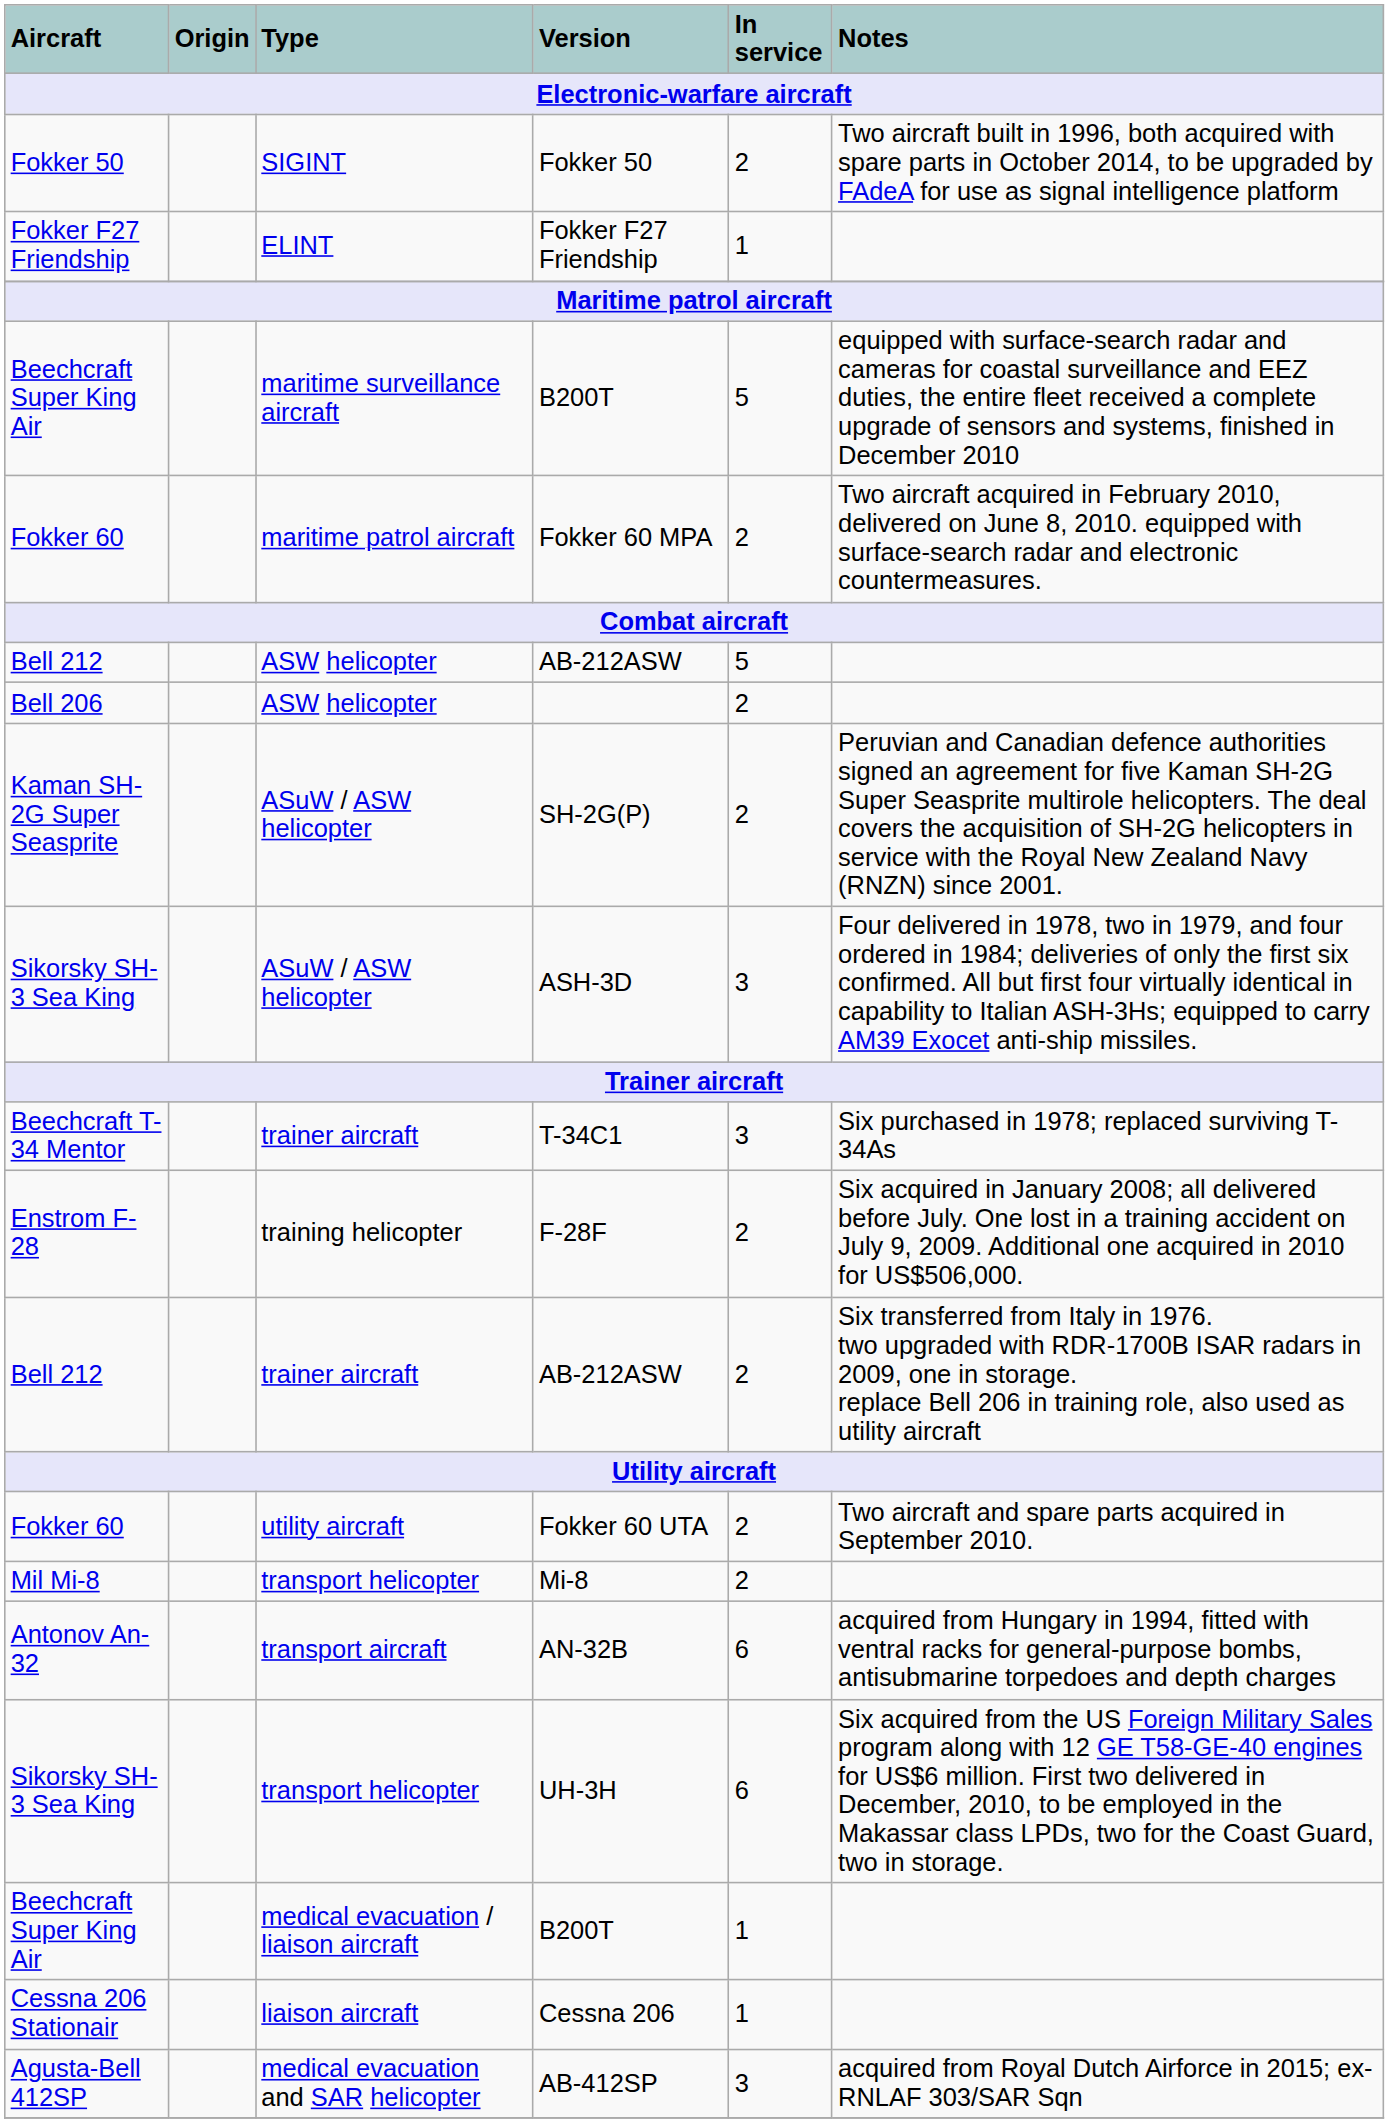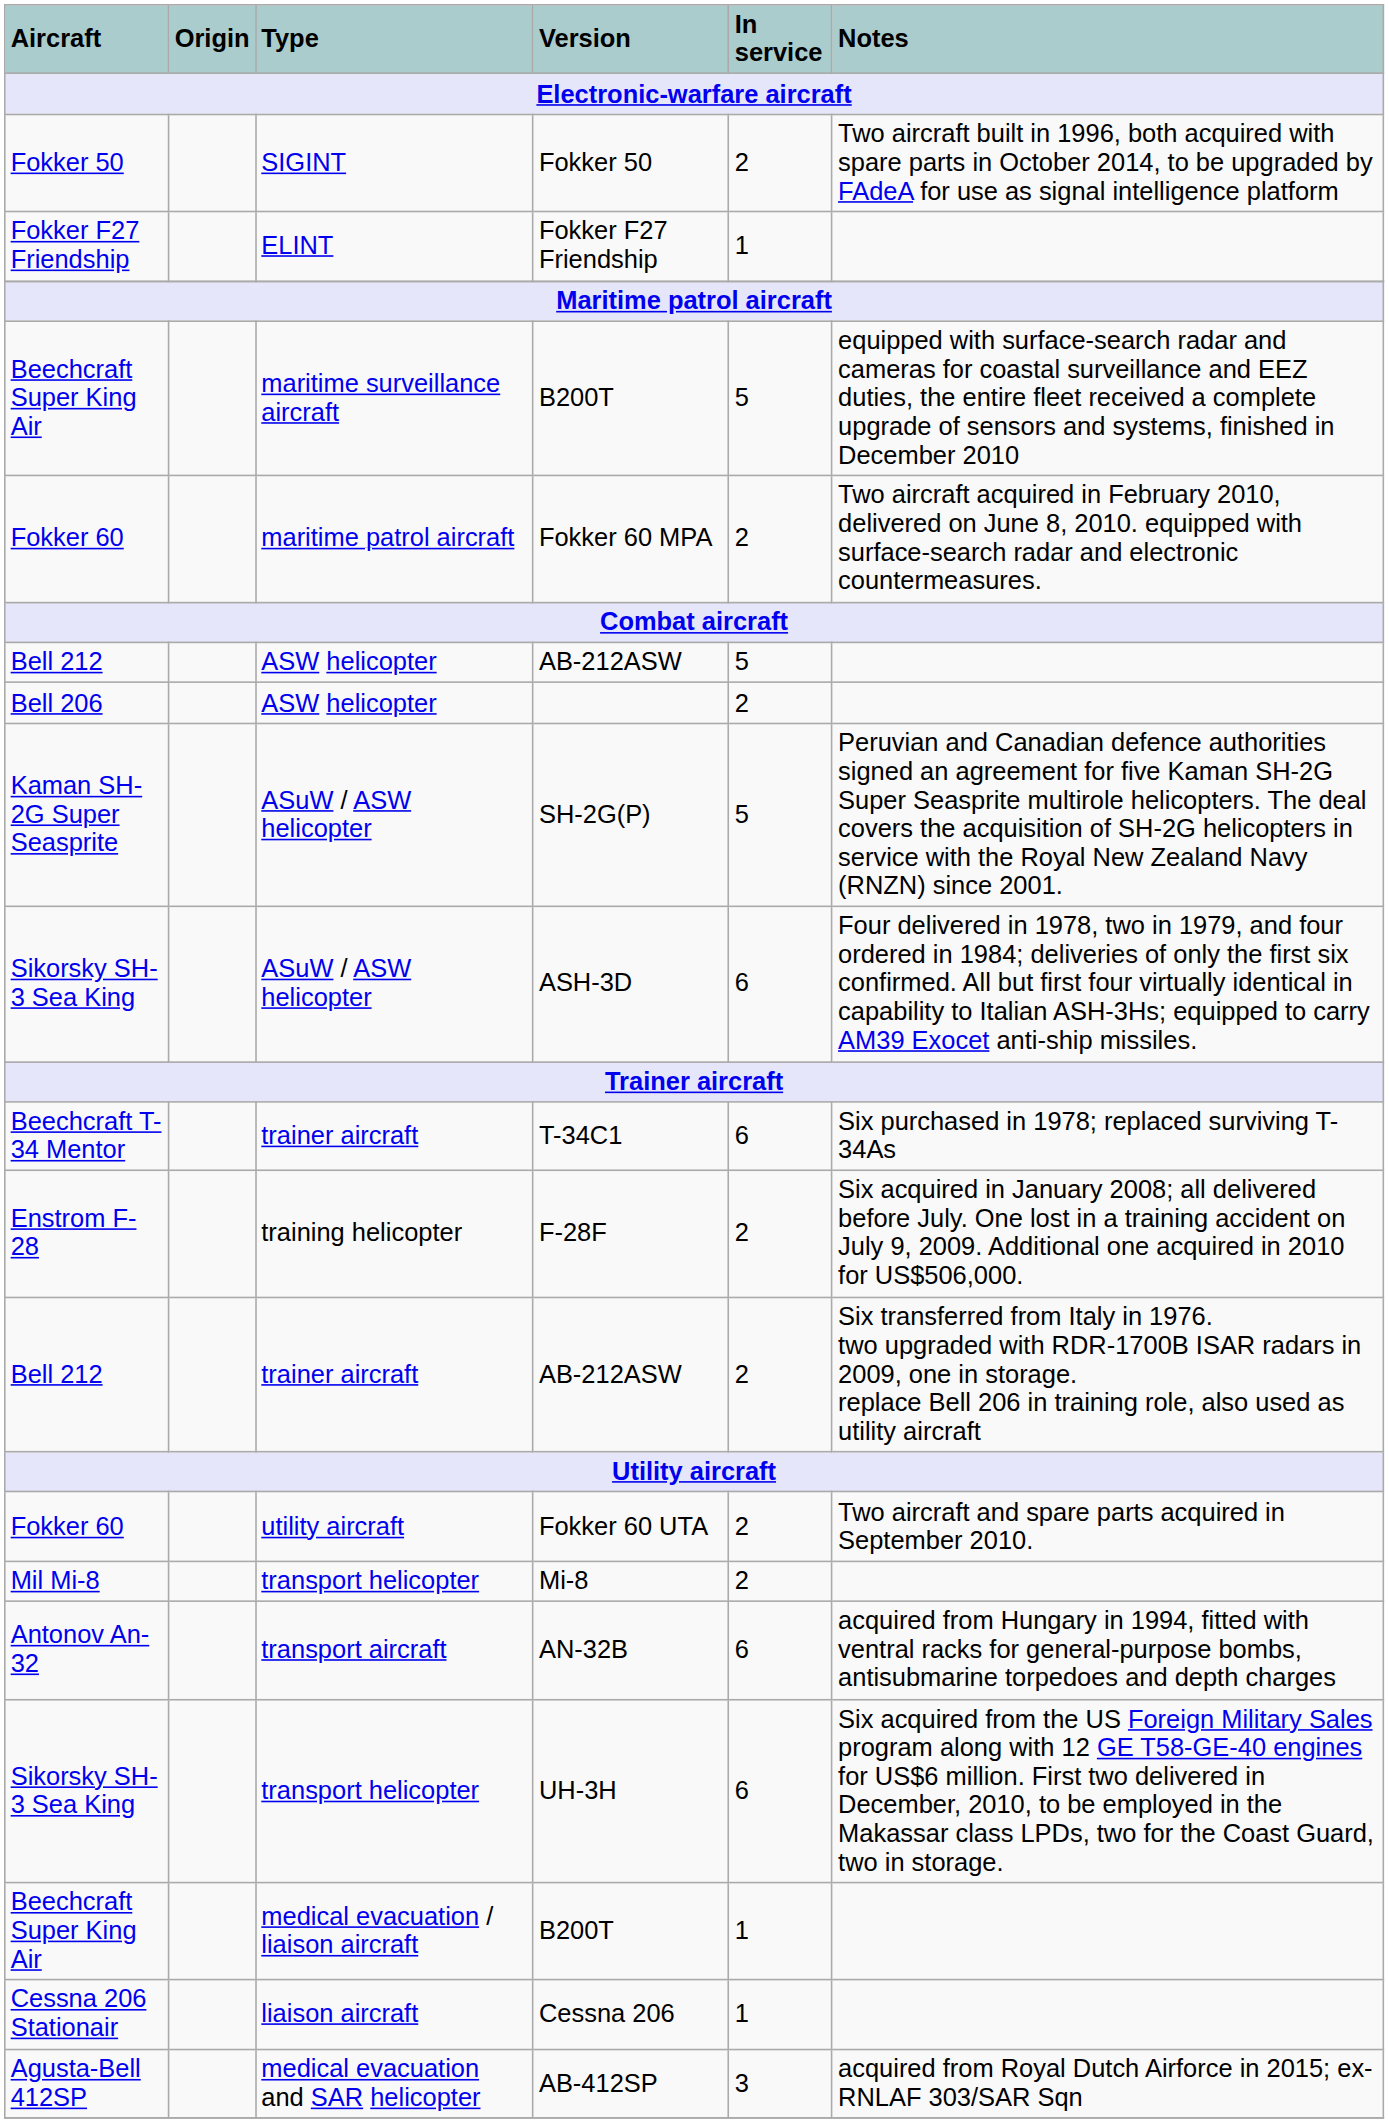(742, 814) 2 -> (742, 814) 5
(742, 983) 3 -> (742, 983) 6
(742, 1135) 3 -> (742, 1135) 6
